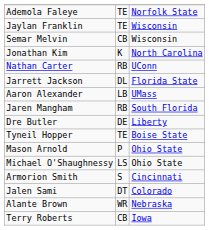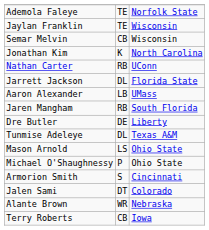+ row: (44, 136)
- row: (39, 136)
(120, 149) P -> (122, 149) LS
(122, 163) LS -> (120, 163) P
